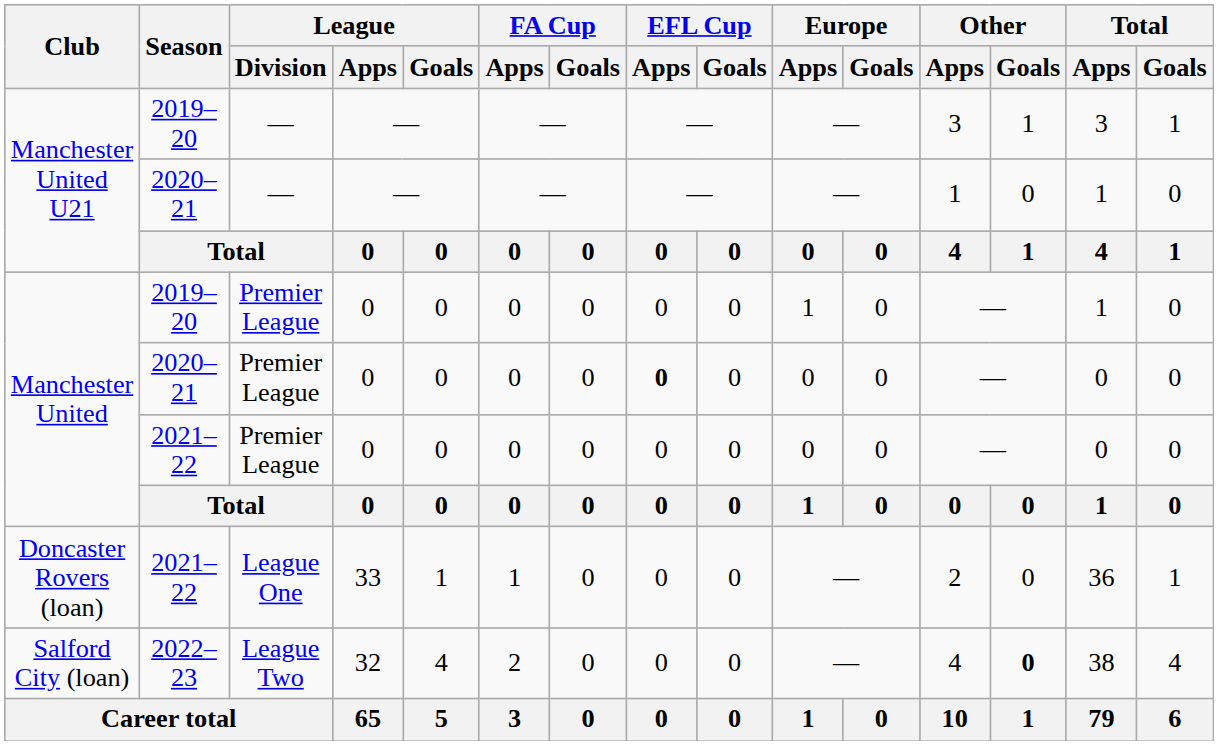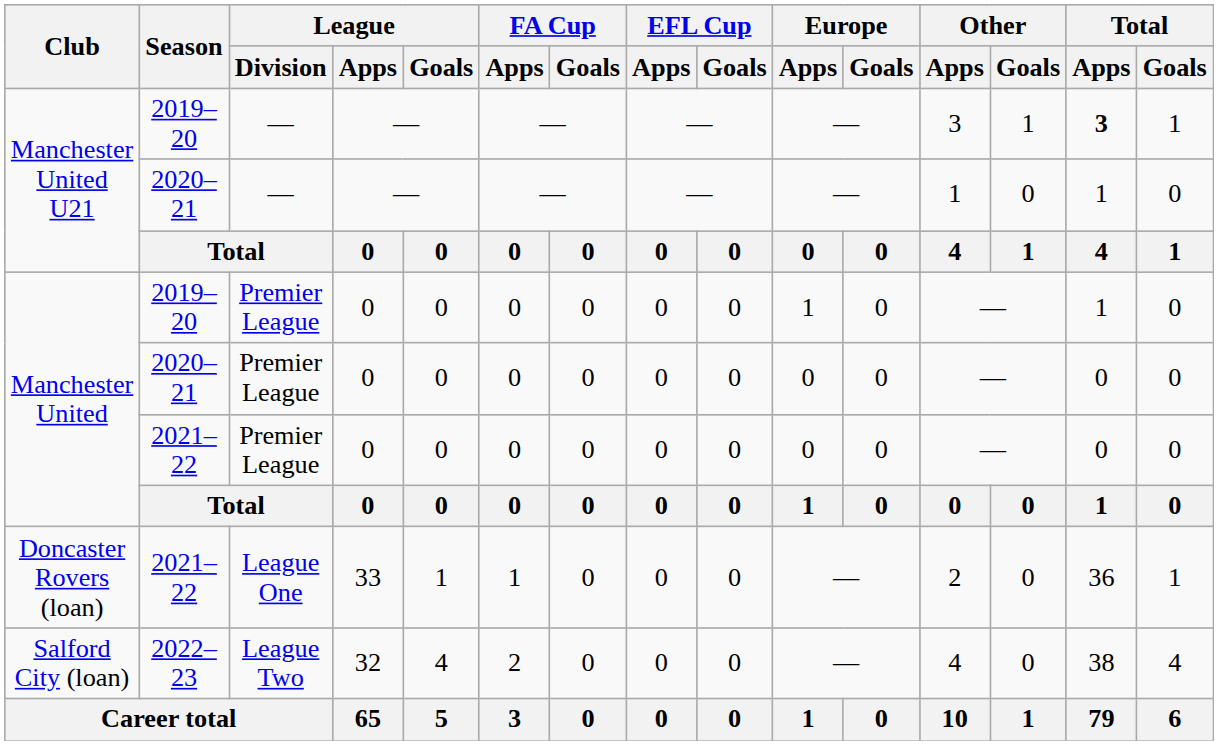(1101, 123) normal -> (1101, 123) bold
(661, 378) bold -> (661, 378) normal
(1028, 662) bold -> (1028, 662) normal
